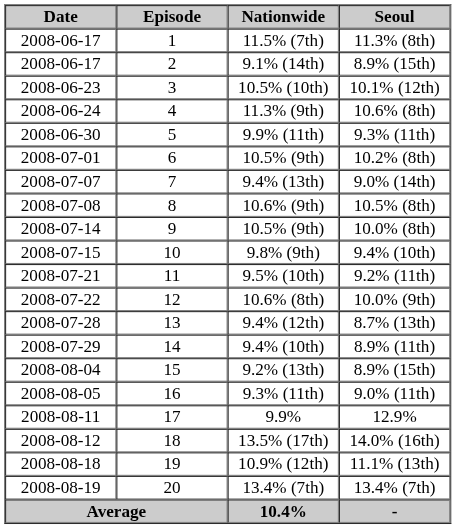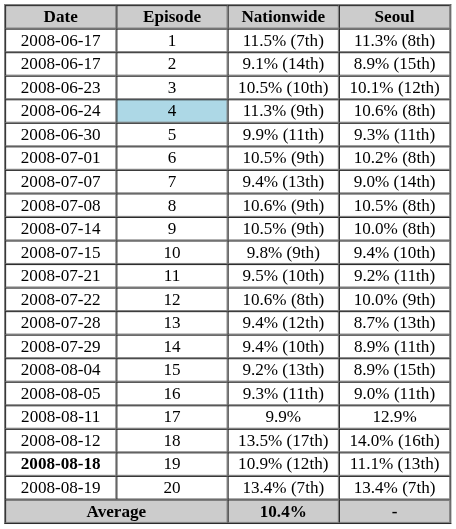(172, 110) no background -> (172, 110) lightblue background
(61, 464) normal -> (61, 464) bold
